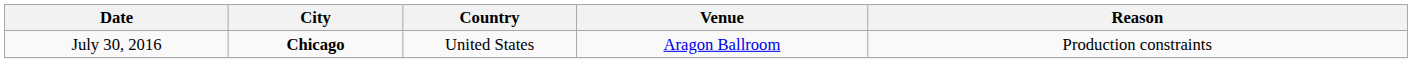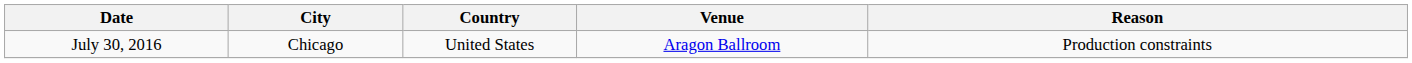(316, 44) bold -> (316, 44) normal
